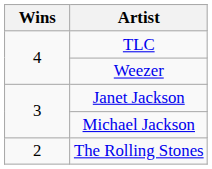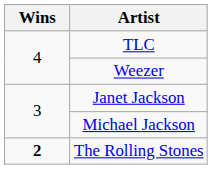(37, 151) normal -> (37, 151) bold
